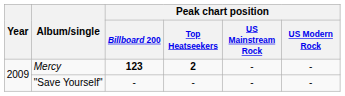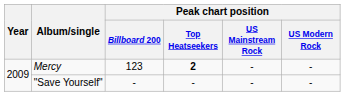(134, 67) bold -> (134, 67) normal
